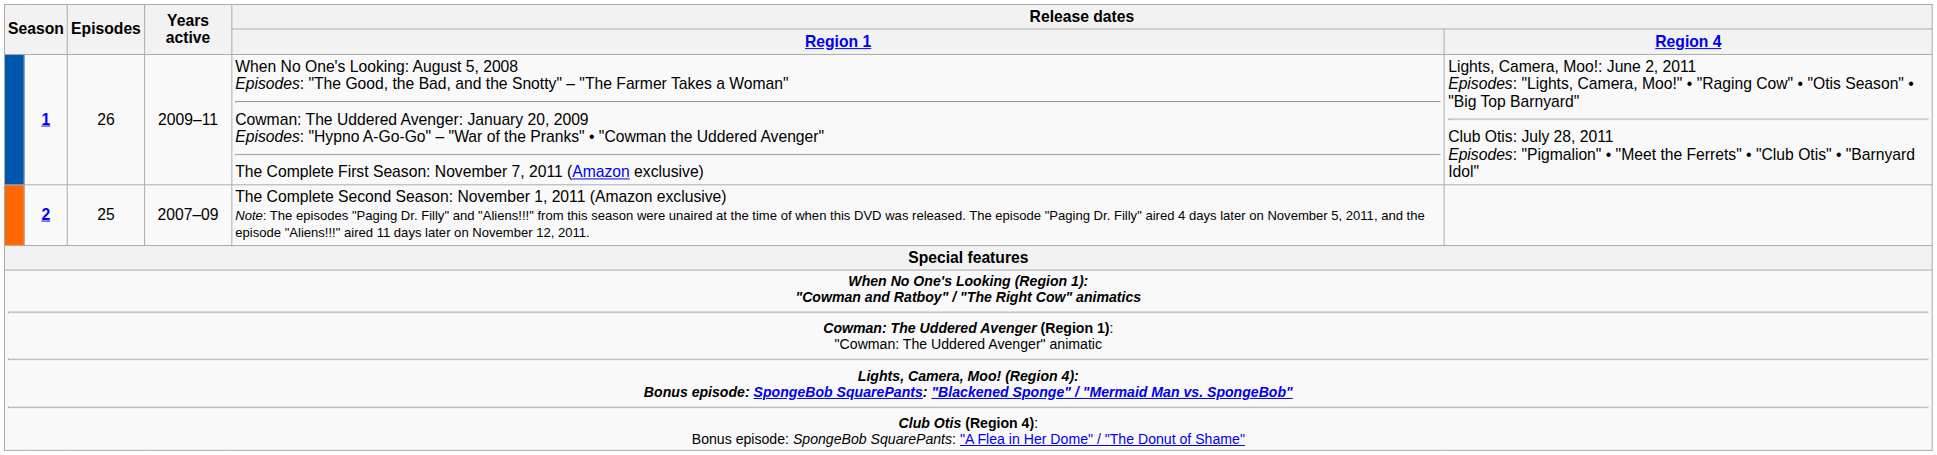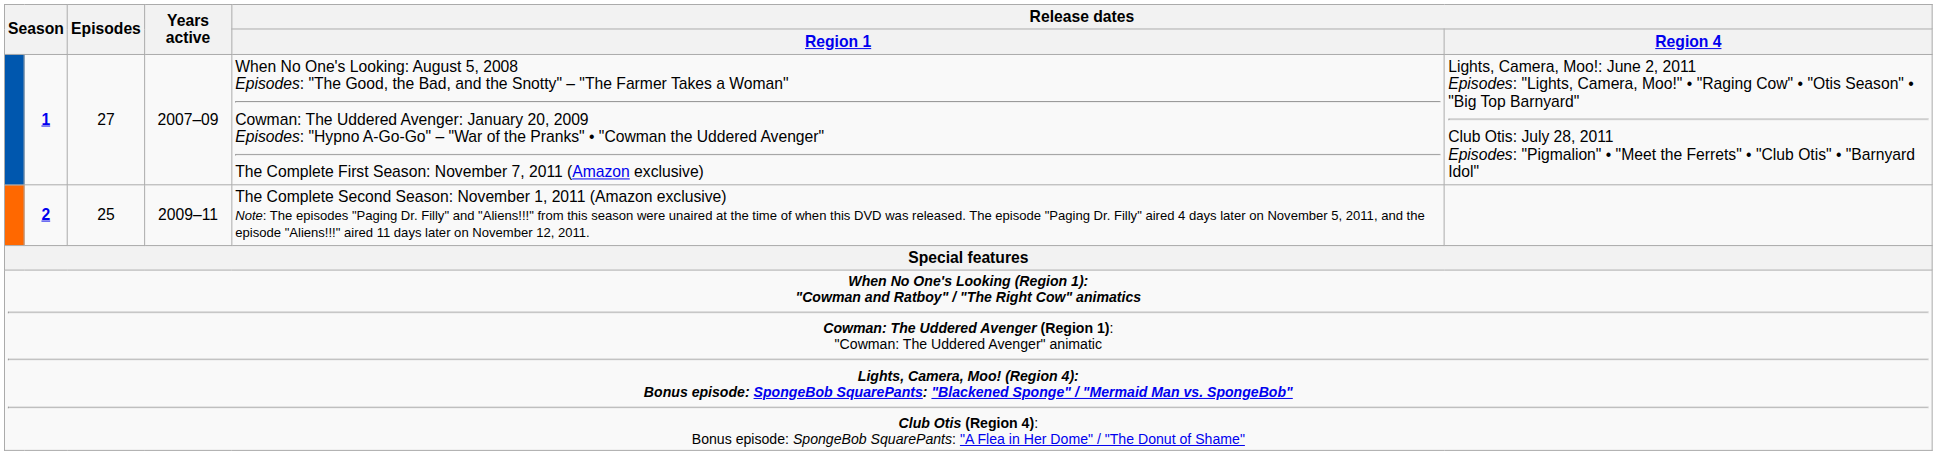(106, 119) 26 -> (106, 119) 27
(188, 119) 2009–11 -> (188, 119) 2007–09
(188, 215) 2007–09 -> (188, 215) 2009–11
